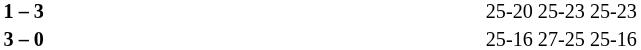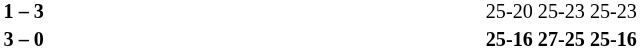(561, 39) normal -> (561, 39) bold
